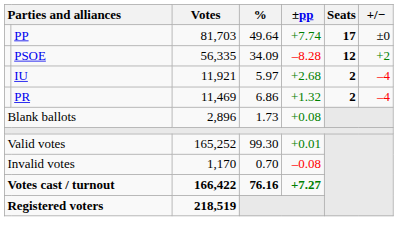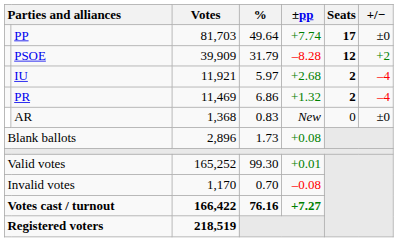(218, 55) 56,335 -> (218, 55) 39,909
(264, 55) 34.09 -> (264, 55) 31.79
+ row: (23, 117)
